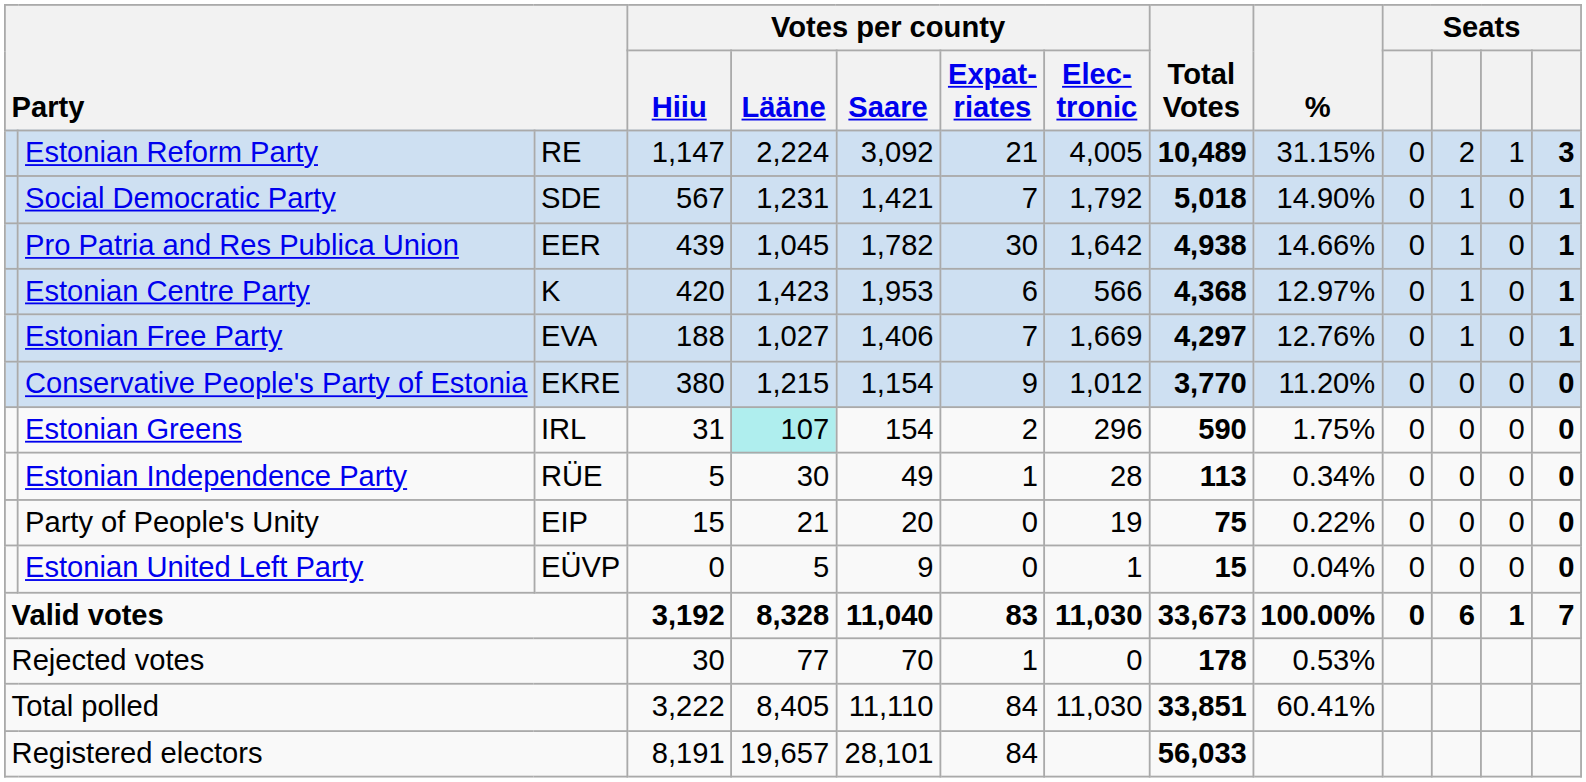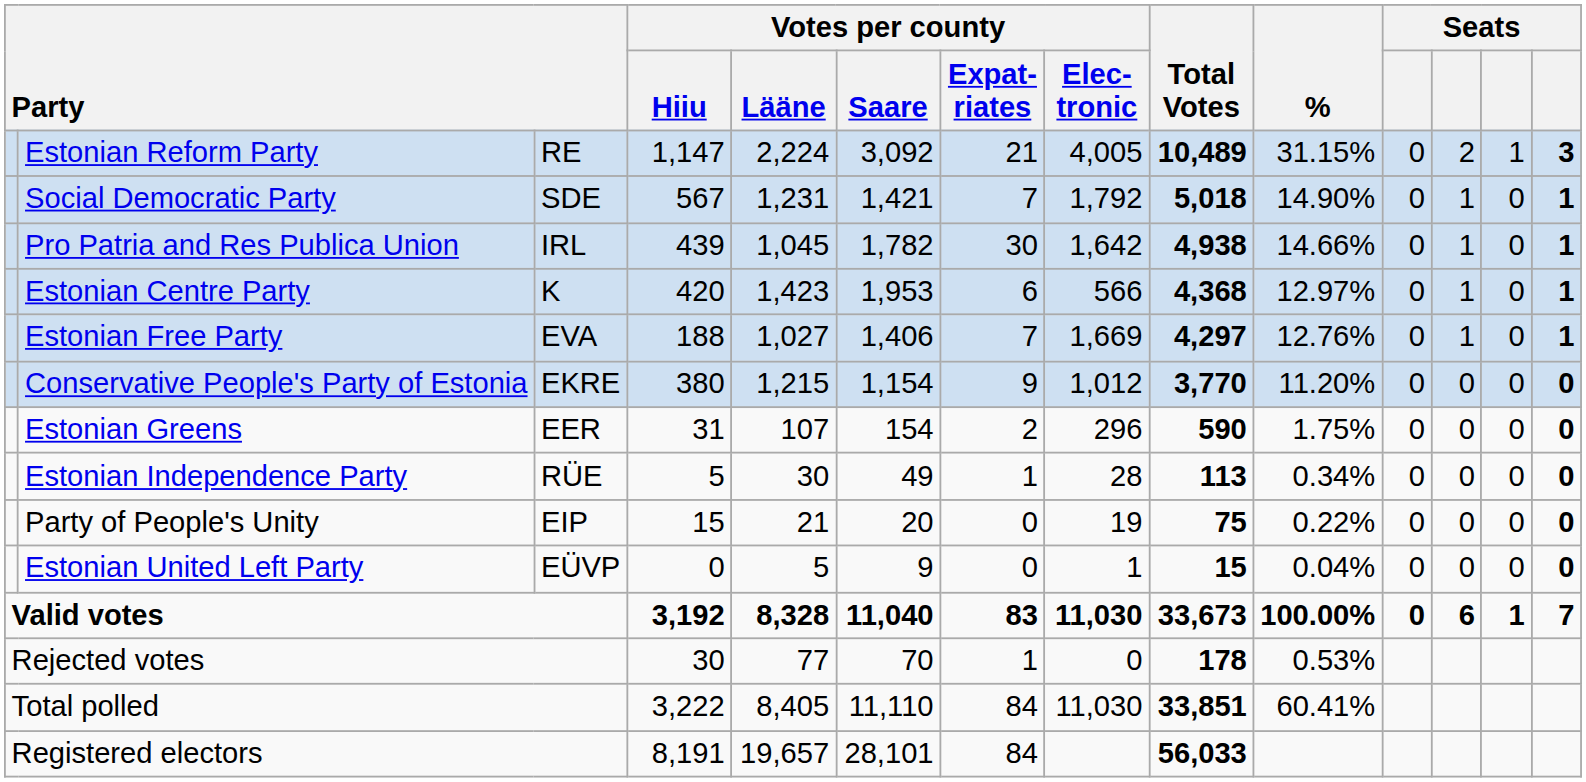(571, 245) EER -> (564, 245) IRL
(564, 429) IRL -> (571, 429) EER
(805, 429) paleturquoise background -> (805, 429) no background
